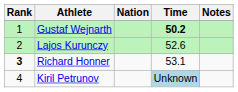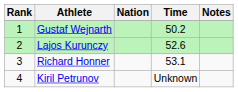(176, 29) bold -> (176, 29) normal
(19, 62) bold -> (19, 62) normal
(176, 78) lightblue background -> (176, 78) no background
